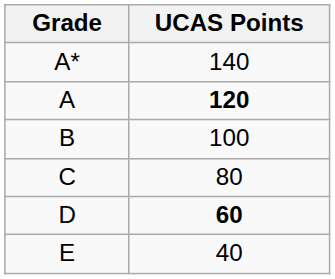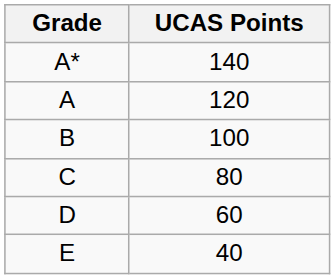(229, 100) bold -> (229, 100) normal
(229, 215) bold -> (229, 215) normal
